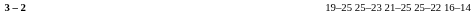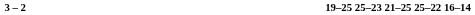(398, 7) normal -> (398, 7) bold
